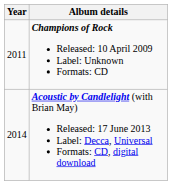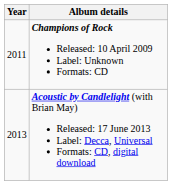(17, 134) 2014 -> (17, 134) 2013
